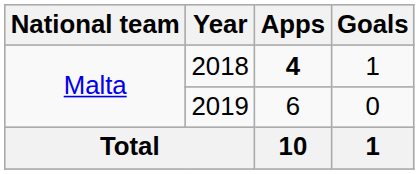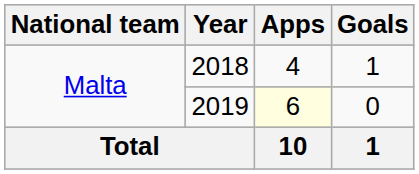(293, 65) bold -> (293, 65) normal
(293, 106) no background -> (293, 106) lightyellow background
